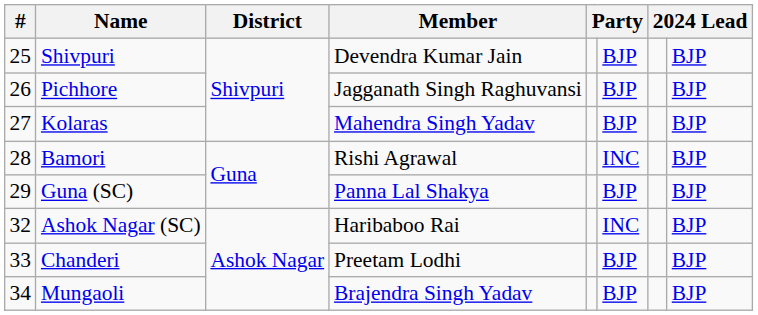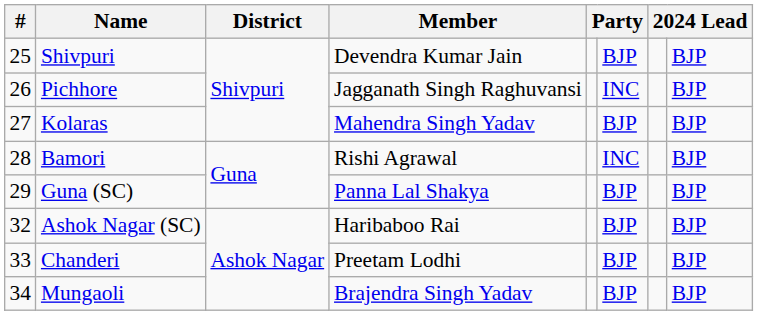(620, 89) BJP -> (621, 89) INC
(621, 225) INC -> (620, 225) BJP
